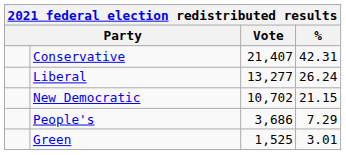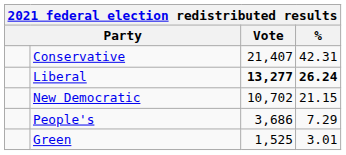(270, 77) normal -> (270, 77) bold
(318, 77) normal -> (318, 77) bold
